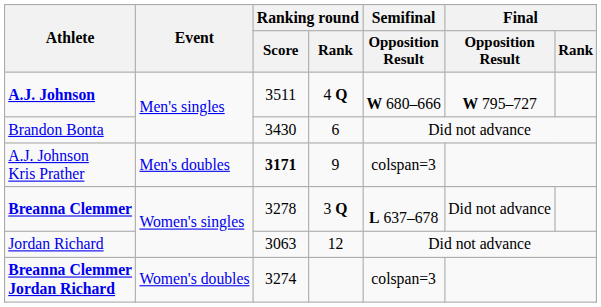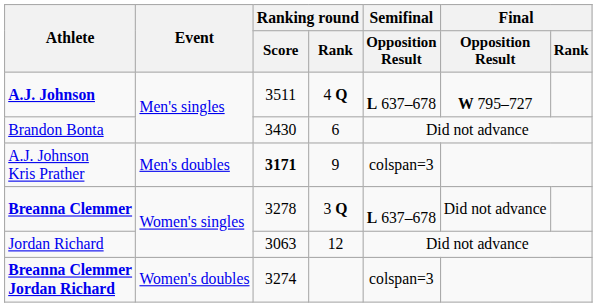(404, 104) W 680–666 -> (401, 104) L 637–678
